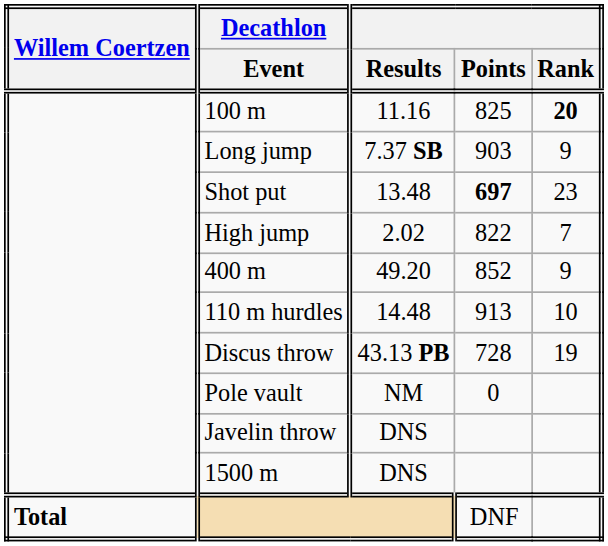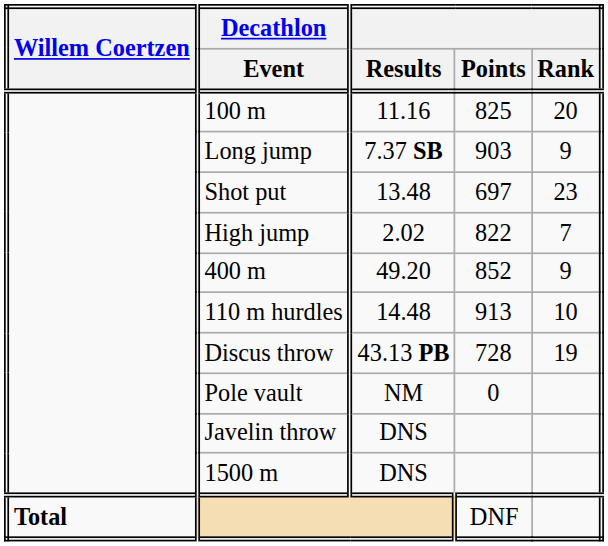(566, 111) bold -> (566, 111) normal
(493, 192) bold -> (493, 192) normal
